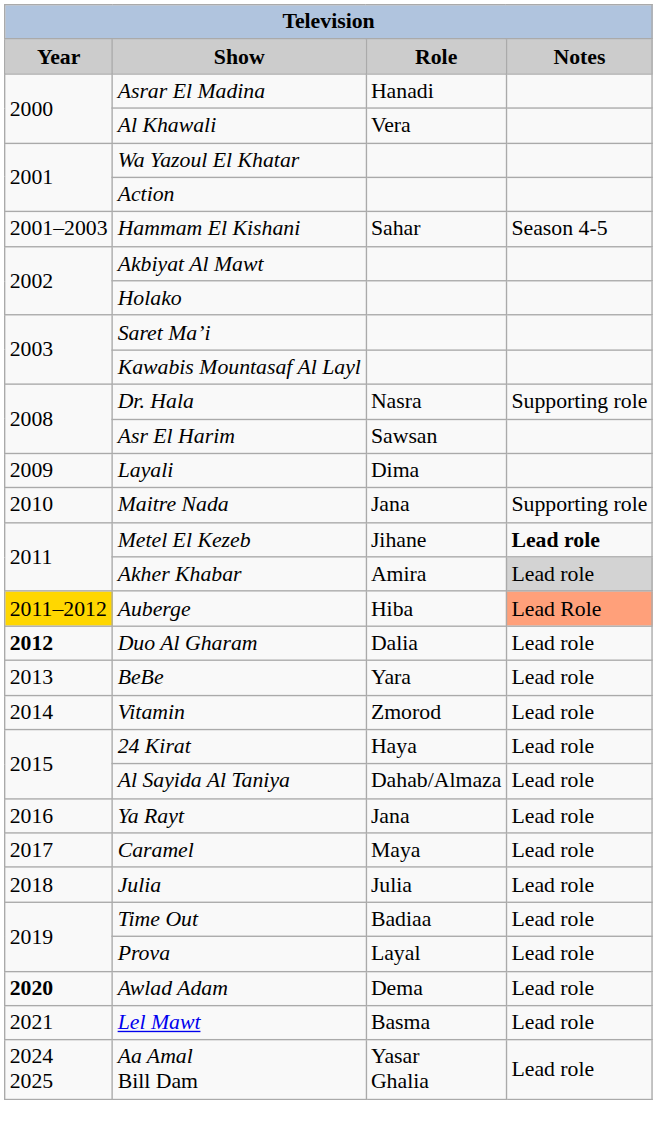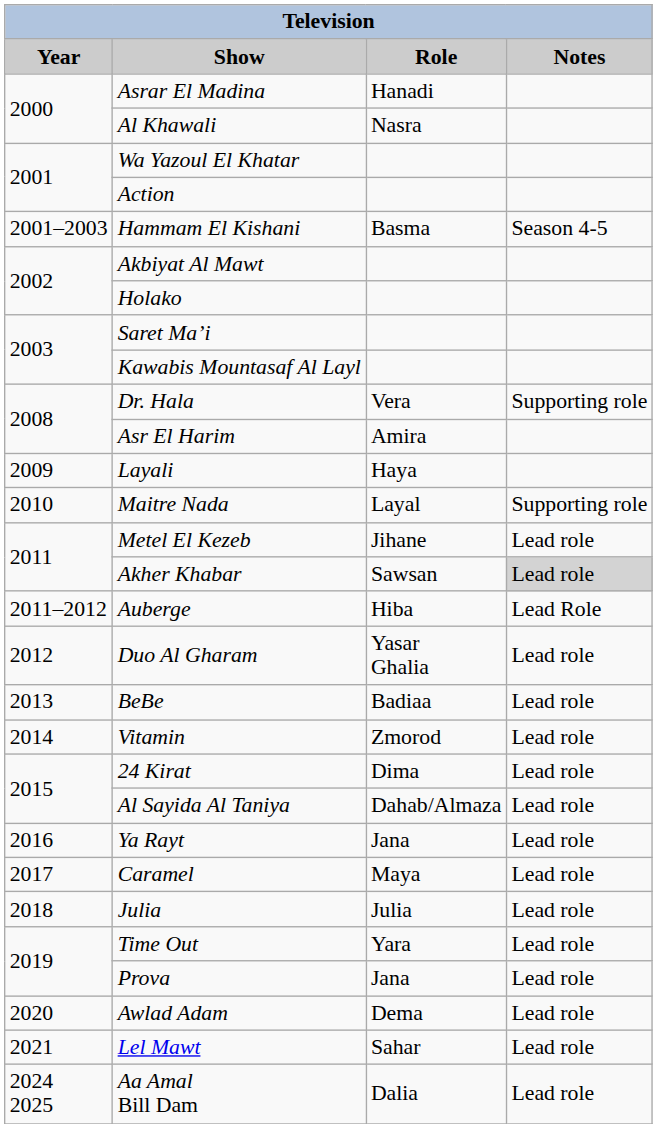(391, 125) Vera -> (396, 125) Nasra
(396, 228) Sahar -> (401, 228) Basma
(396, 401) Nasra -> (391, 401) Vera
(404, 435) Sawsan -> (399, 435) Amira
(395, 470) Dima -> (394, 470) Haya
(390, 504) Jana -> (396, 504) Layal
(556, 539) bold -> (553, 539) normal
(399, 573) Amira -> (404, 573) Sawsan
(58, 608) gold background -> (58, 608) no background
(556, 608) lightsalmon background -> (556, 608) no background
(31, 642) bold -> (31, 655) normal
(394, 642) Dalia -> (400, 655) Yasar Ghalia
(391, 677) Yara -> (401, 701) Badiaa
(394, 746) Haya -> (395, 770) Dima
(401, 919) Badiaa -> (391, 943) Yara
(396, 953) Layal -> (390, 978) Jana
(31, 988) bold -> (31, 1012) normal
(401, 1022) Basma -> (396, 1047) Sahar
(400, 1069) Yasar Ghalia -> (394, 1093) Dalia
